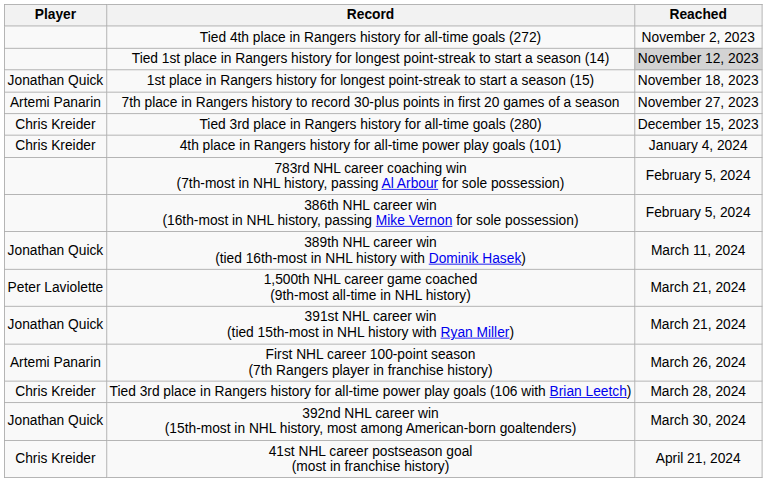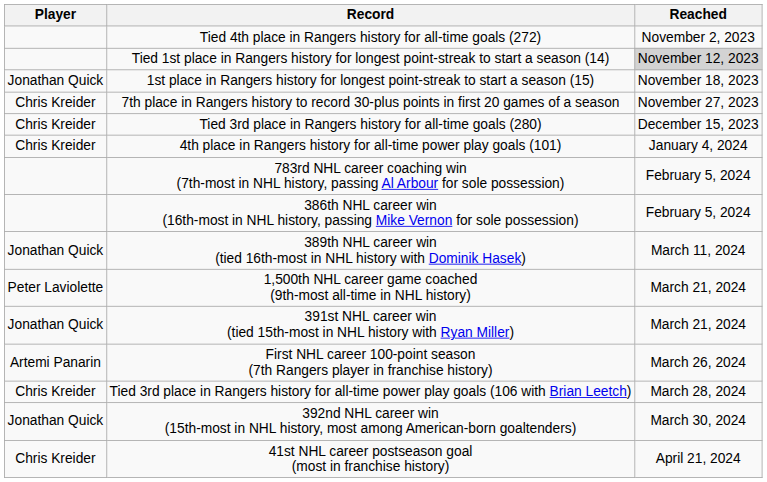(55, 102) Artemi Panarin -> (55, 102) Chris Kreider
